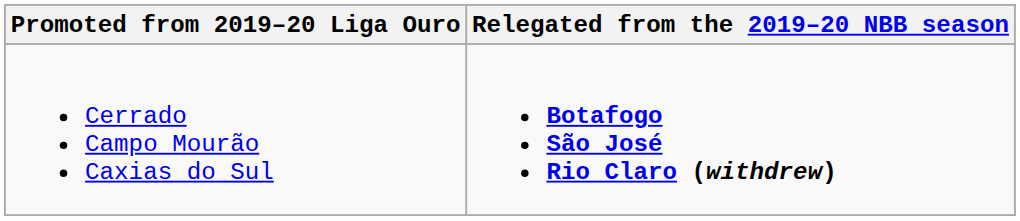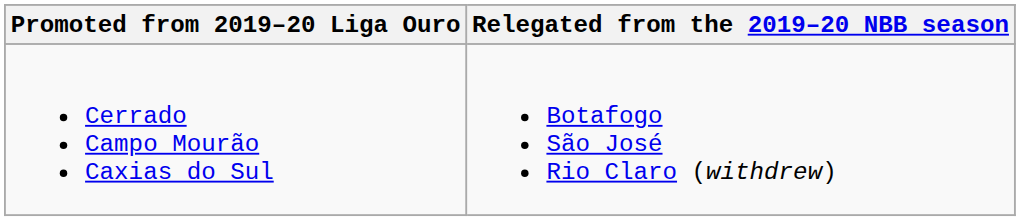(740, 144) bold -> (740, 144) normal
